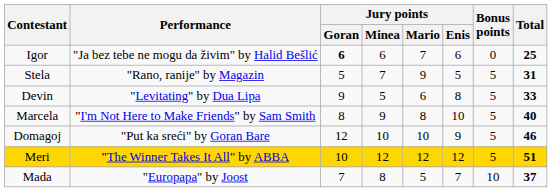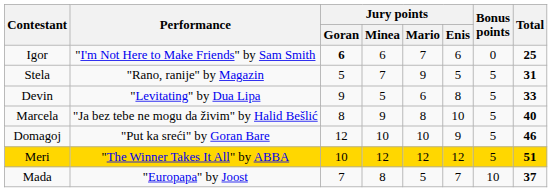(195, 55) "Ja bez tebe ne mogu da živim" by Halid Bešlić -> (195, 55) "I'm Not Here to Make Friends" by Sam Smith
(195, 116) "I'm Not Here to Make Friends" by Sam Smith -> (195, 116) "Ja bez tebe ne mogu da živim" by Halid Bešlić
